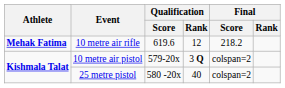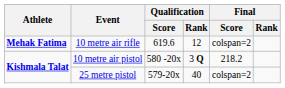(232, 44) 218.2 -> (232, 44) colspan=2
(164, 59) 579-20x -> (164, 59) 580 -20x
(232, 59) colspan=2 -> (232, 59) 218.2
(164, 75) 580 -20x -> (164, 75) 579-20x
